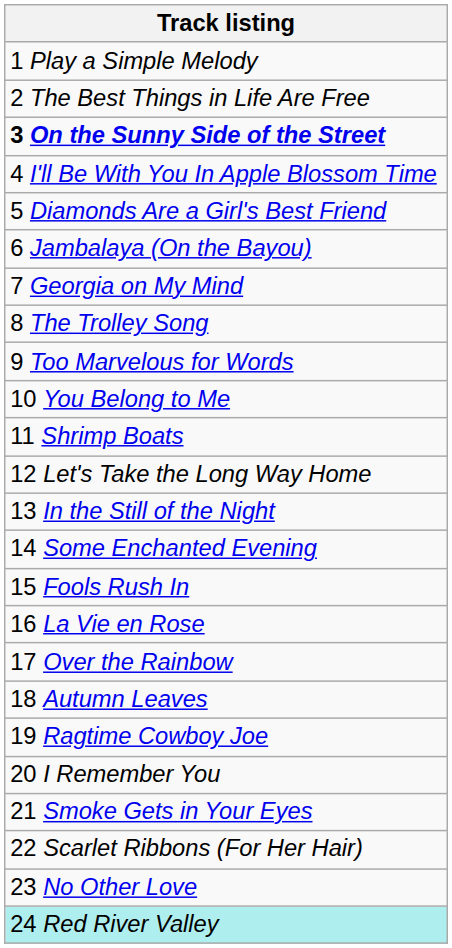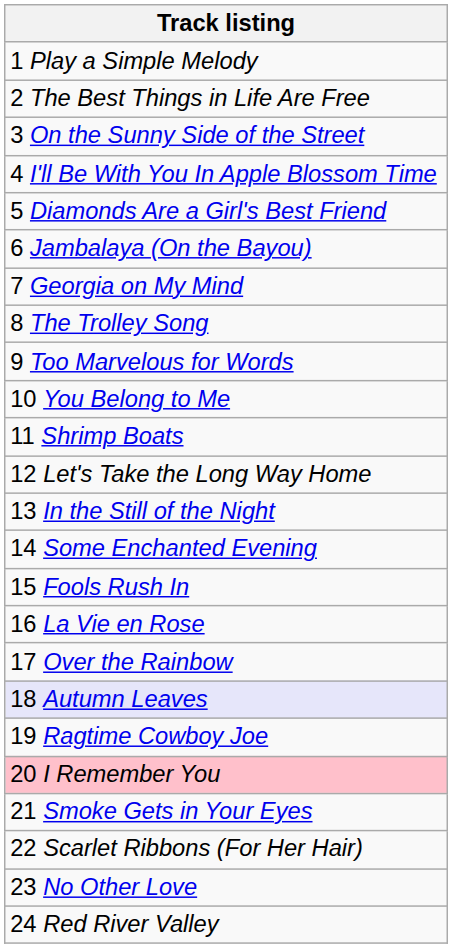(198, 135) bold -> (187, 135) normal
(109, 699) no background -> (109, 699) lavender background
(115, 774) no background -> (115, 774) pink background
(114, 924) paleturquoise background -> (114, 924) no background
